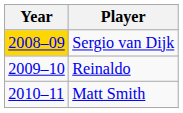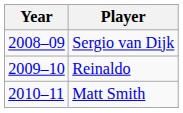(37, 42) gold background -> (37, 42) no background
